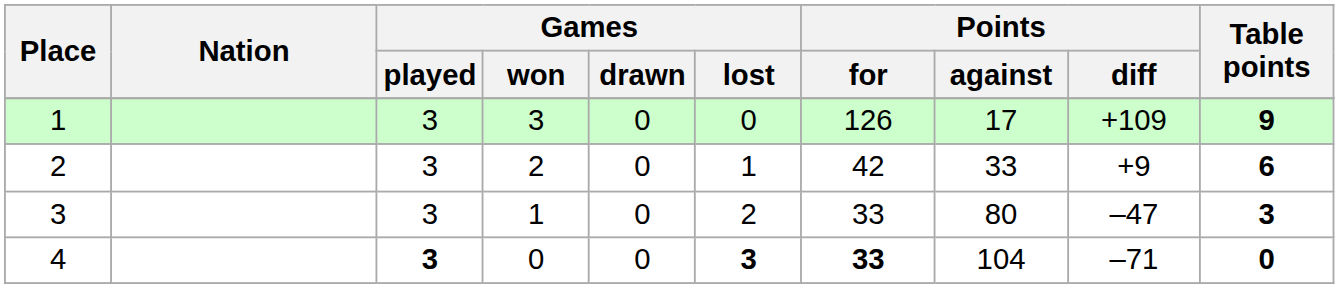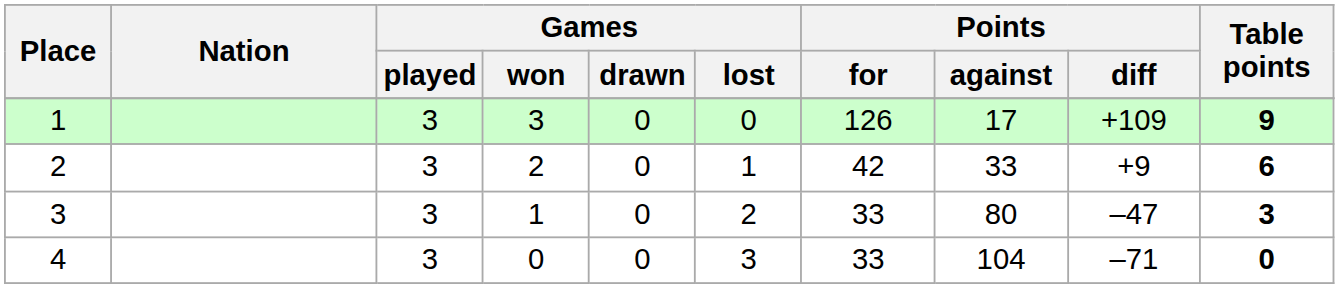(430, 259) bold -> (430, 259) normal
(749, 259) bold -> (749, 259) normal
(868, 259) bold -> (868, 259) normal
